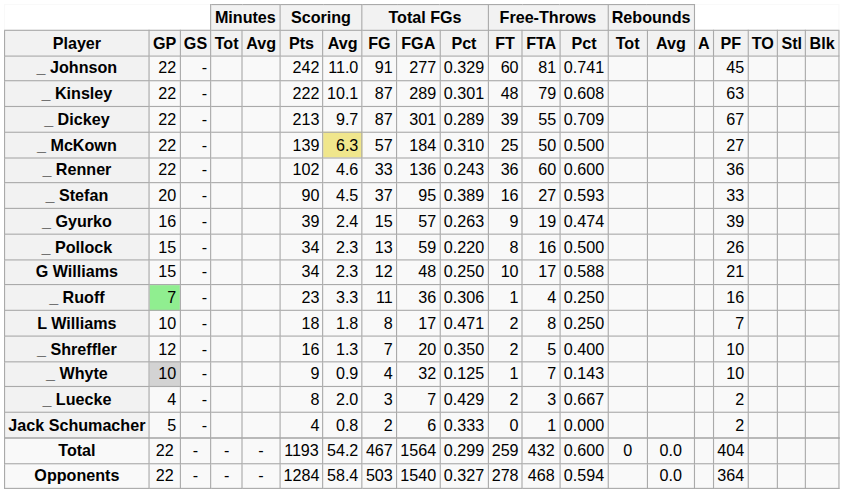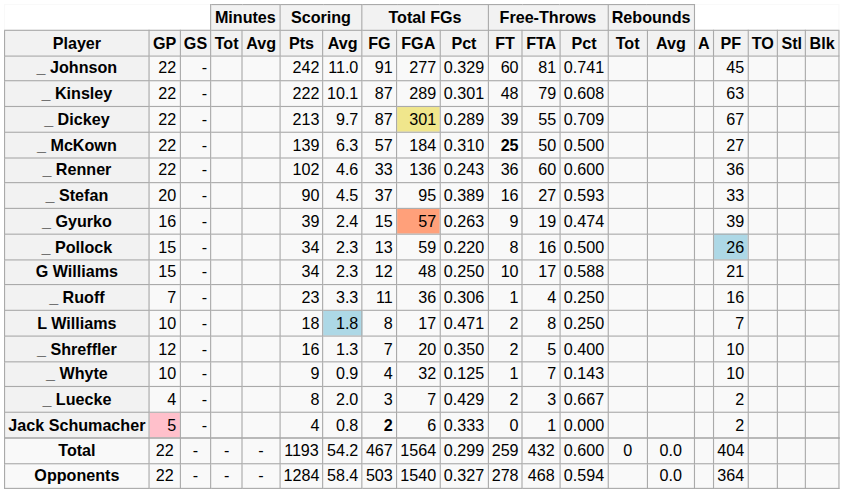(423, 120) no background -> (423, 120) khaki background
(347, 145) khaki background -> (347, 145) no background
(510, 145) normal -> (510, 145) bold
(427, 222) no background -> (427, 222) lightsalmon background
(735, 247) no background -> (735, 247) lightblue background
(172, 298) lightgreen background -> (172, 298) no background
(347, 323) no background -> (347, 323) lightblue background
(167, 374) lightgrey background -> (167, 374) no background
(172, 425) no background -> (172, 425) pink background
(388, 425) normal -> (388, 425) bold
